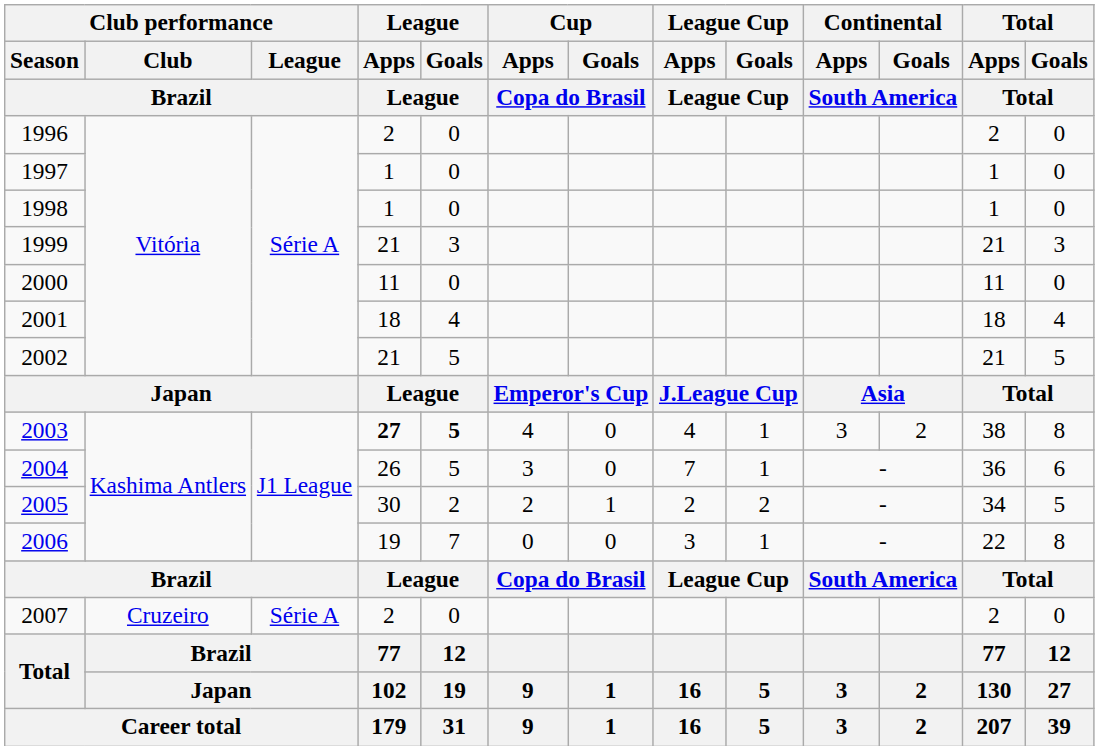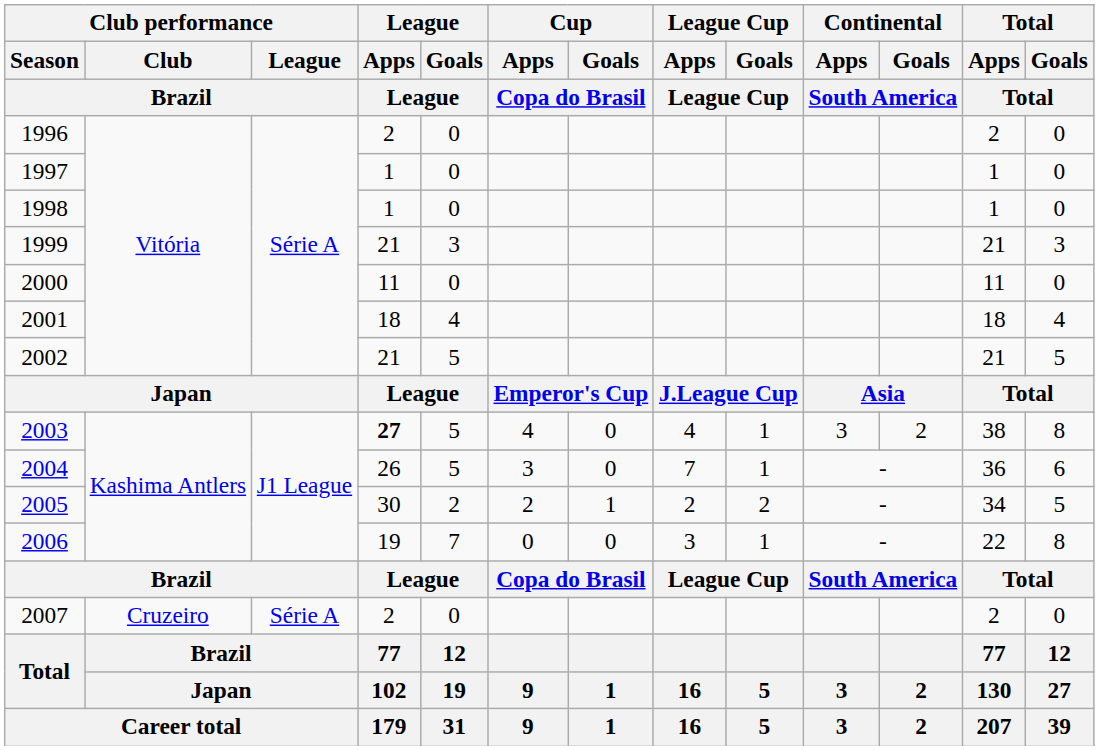(454, 430) bold -> (454, 430) normal
